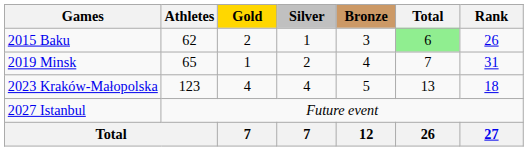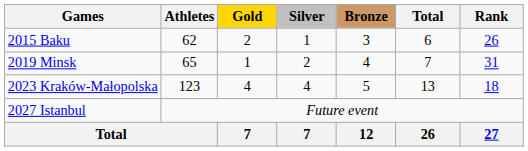(428, 40) lightgreen background -> (428, 40) no background
